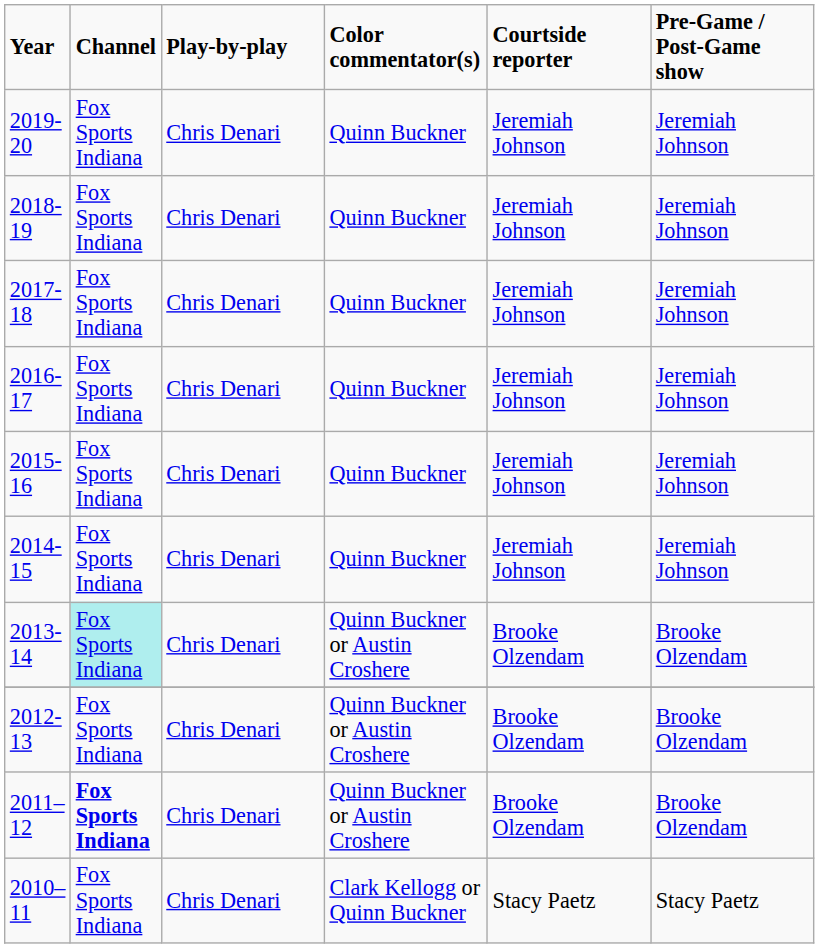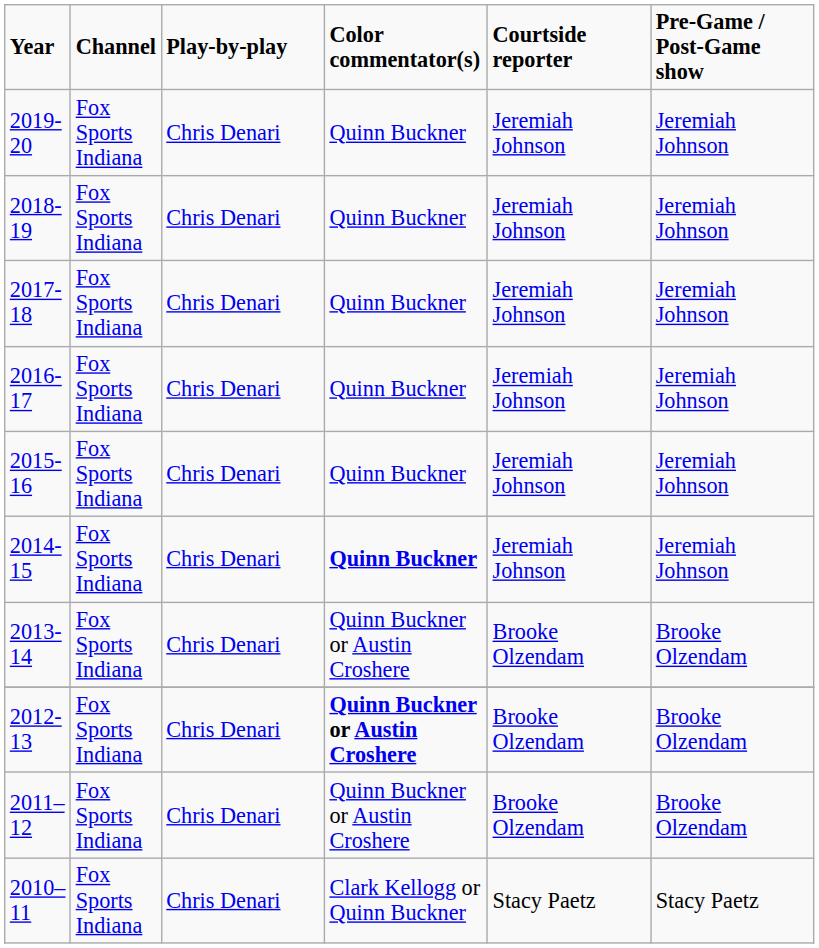(398, 559) normal -> (403, 559) bold
(109, 644) paleturquoise background -> (109, 644) no background
(398, 729) normal -> (403, 729) bold
(113, 814) bold -> (109, 814) normal
